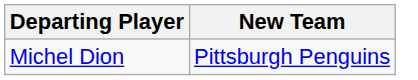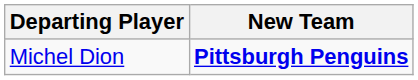(292, 56) normal -> (301, 56) bold
